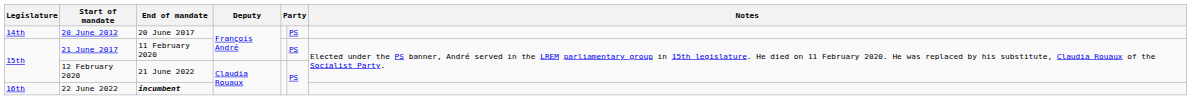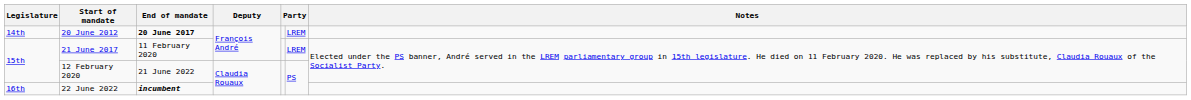(166, 32) normal -> (166, 32) bold
(294, 32) PS -> (296, 32) LREM
(294, 50) PS -> (296, 50) LREM
